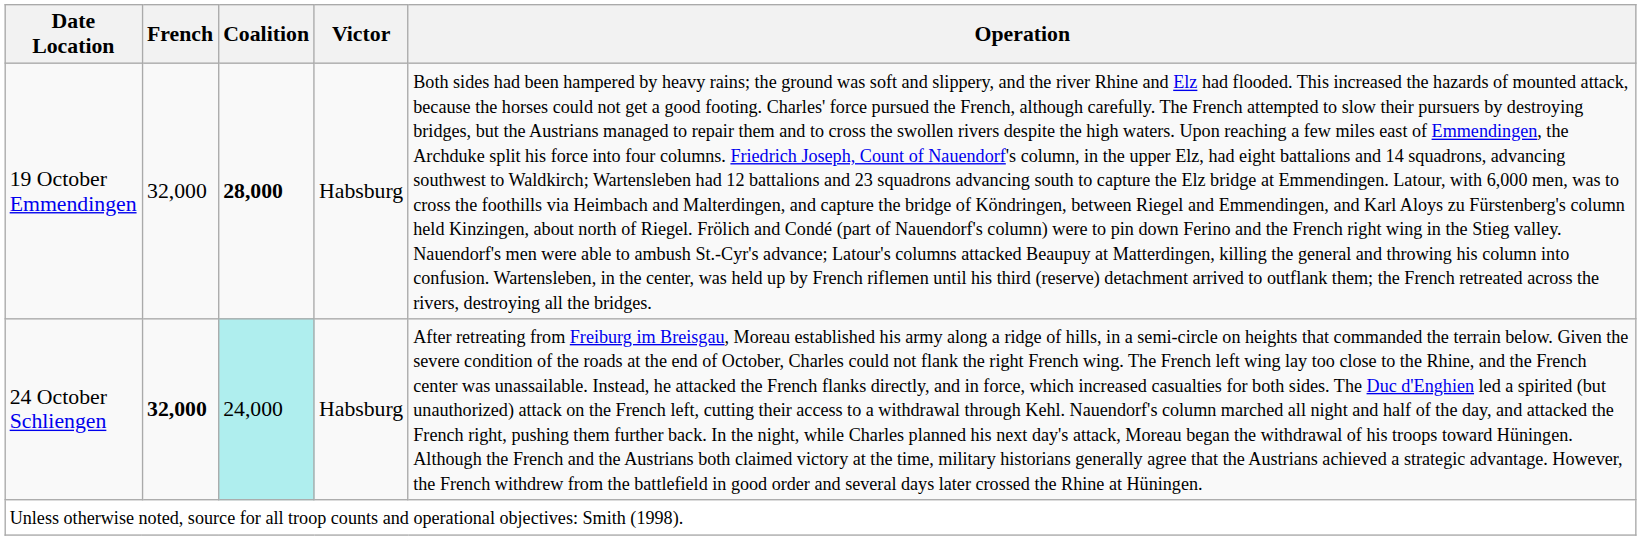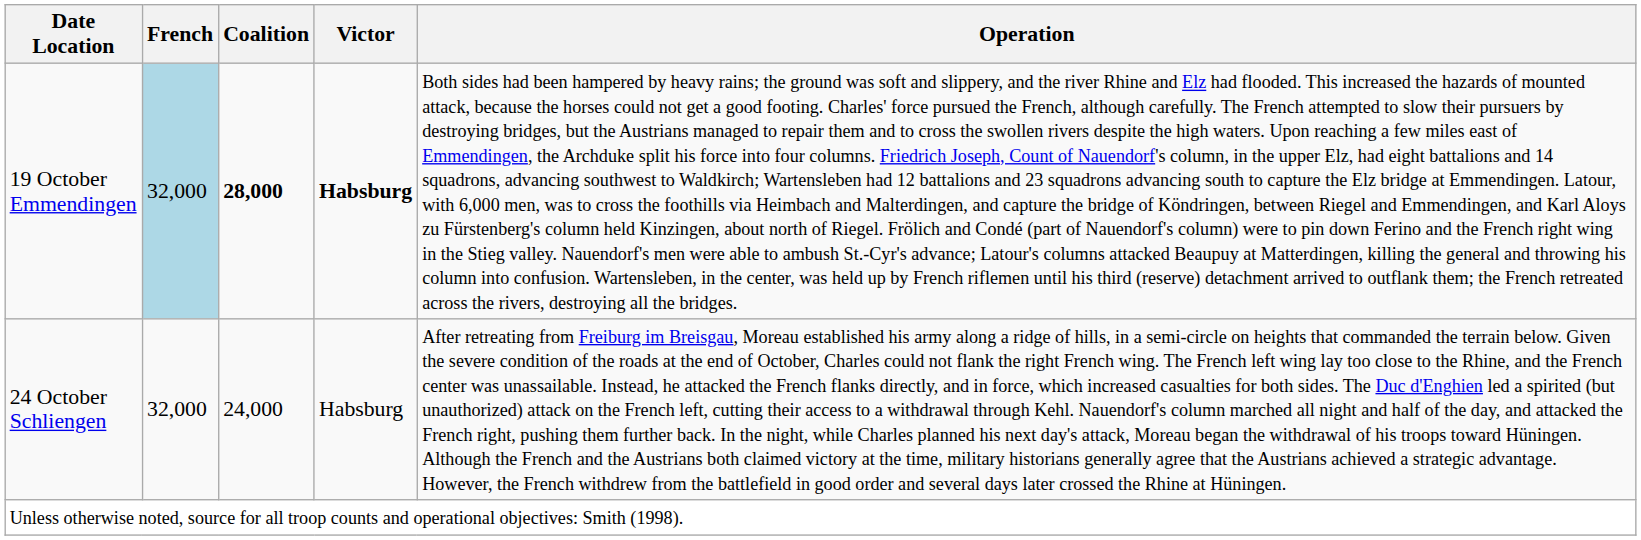(177, 190) no background -> (177, 190) lightblue background
(361, 190) normal -> (366, 190) bold
(177, 409) bold -> (177, 409) normal
(253, 409) paleturquoise background -> (253, 409) no background
